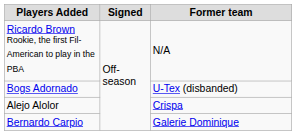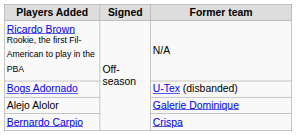(168, 105) Crispa -> (196, 105) Galerie Dominique
(196, 122) Galerie Dominique -> (168, 122) Crispa
